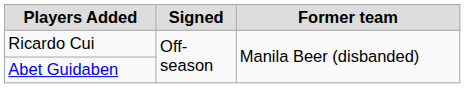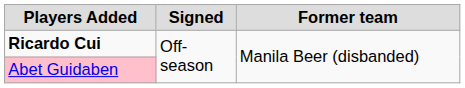(51, 43) normal -> (55, 43) bold
(63, 69) no background -> (63, 69) pink background
